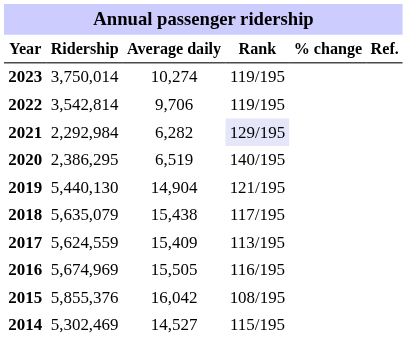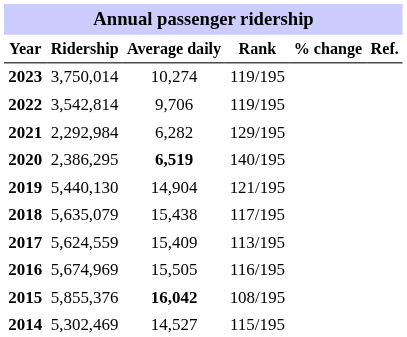(257, 132) lavender background -> (257, 132) no background
(174, 159) normal -> (174, 159) bold
(174, 297) normal -> (174, 297) bold
